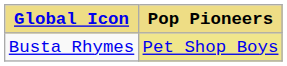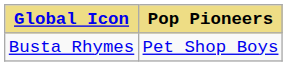(211, 47) khaki background -> (211, 47) no background
